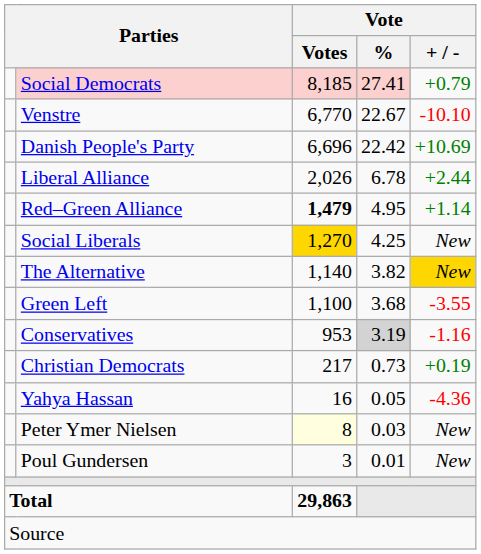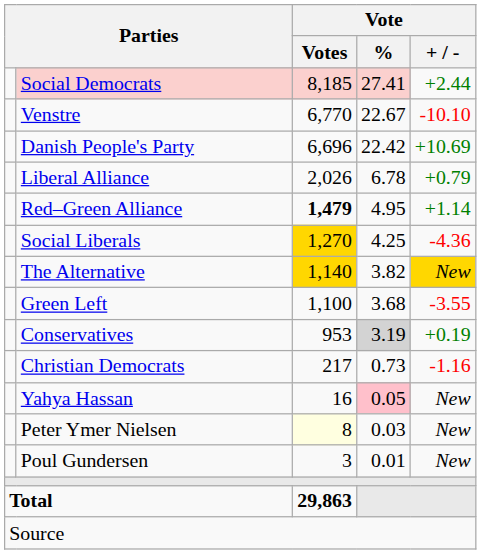(448, 83) +0.79 -> (448, 83) +2.44
(448, 177) +2.44 -> (448, 177) +0.79
(453, 240) New -> (450, 240) -4.36
(330, 271) no background -> (330, 271) gold background
(450, 334) -1.16 -> (448, 334) +0.19
(448, 366) +0.19 -> (450, 366) -1.16
(388, 397) no background -> (388, 397) pink background
(450, 397) -4.36 -> (453, 397) New
